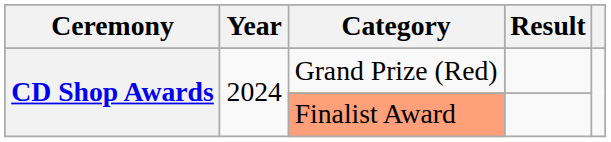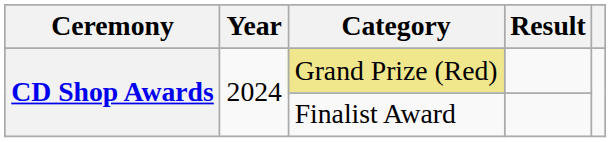(396, 70) no background -> (396, 70) khaki background
(375, 114) lightsalmon background -> (375, 114) no background
